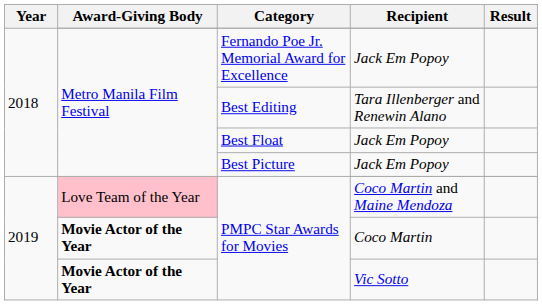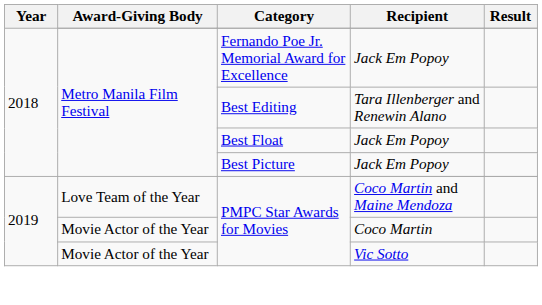(130, 196) pink background -> (130, 196) no background
(122, 238) bold -> (135, 229) normal
(122, 279) bold -> (135, 253) normal
